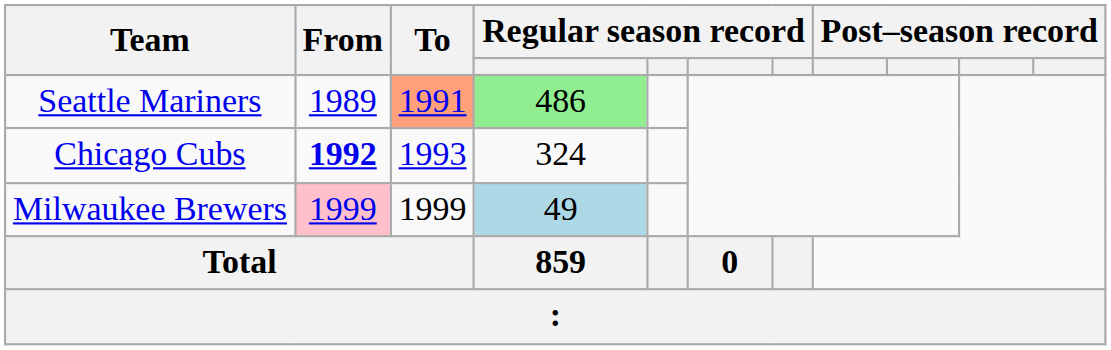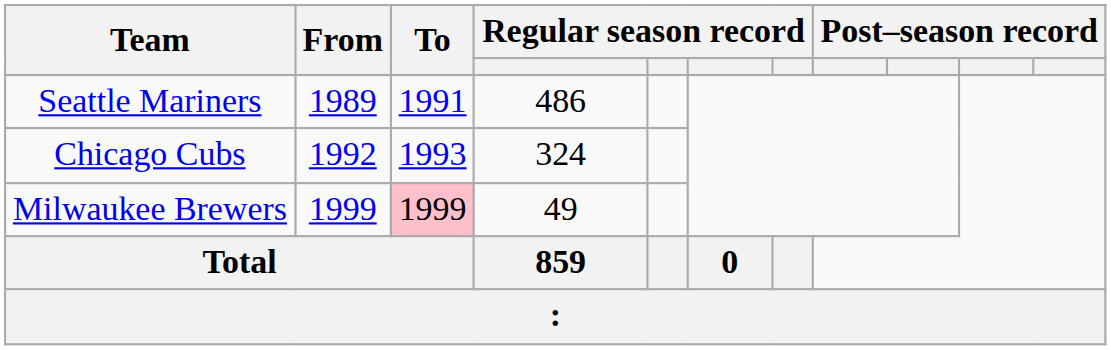(433, 100) lightsalmon background -> (433, 100) no background
(561, 100) lightgreen background -> (561, 100) no background
(343, 154) bold -> (343, 154) normal
(343, 208) pink background -> (343, 208) no background
(433, 208) no background -> (433, 208) pink background
(561, 208) lightblue background -> (561, 208) no background
